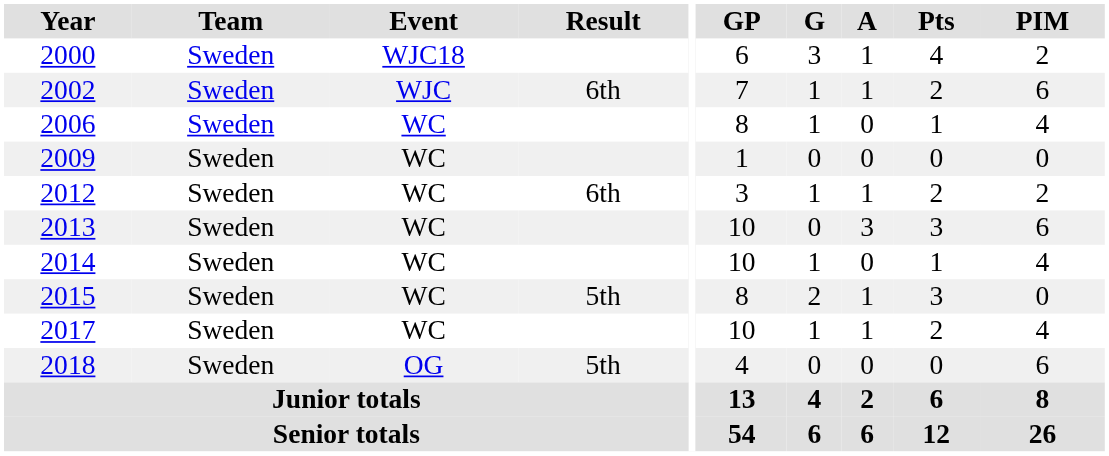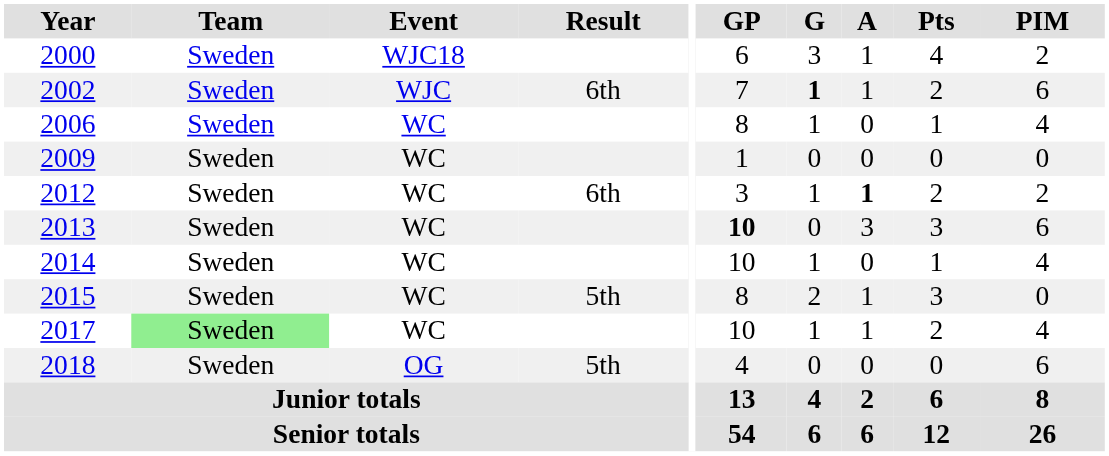(814, 89) normal -> (814, 89) bold
(867, 192) normal -> (867, 192) bold
(742, 227) normal -> (742, 227) bold
(231, 330) no background -> (231, 330) lightgreen background
